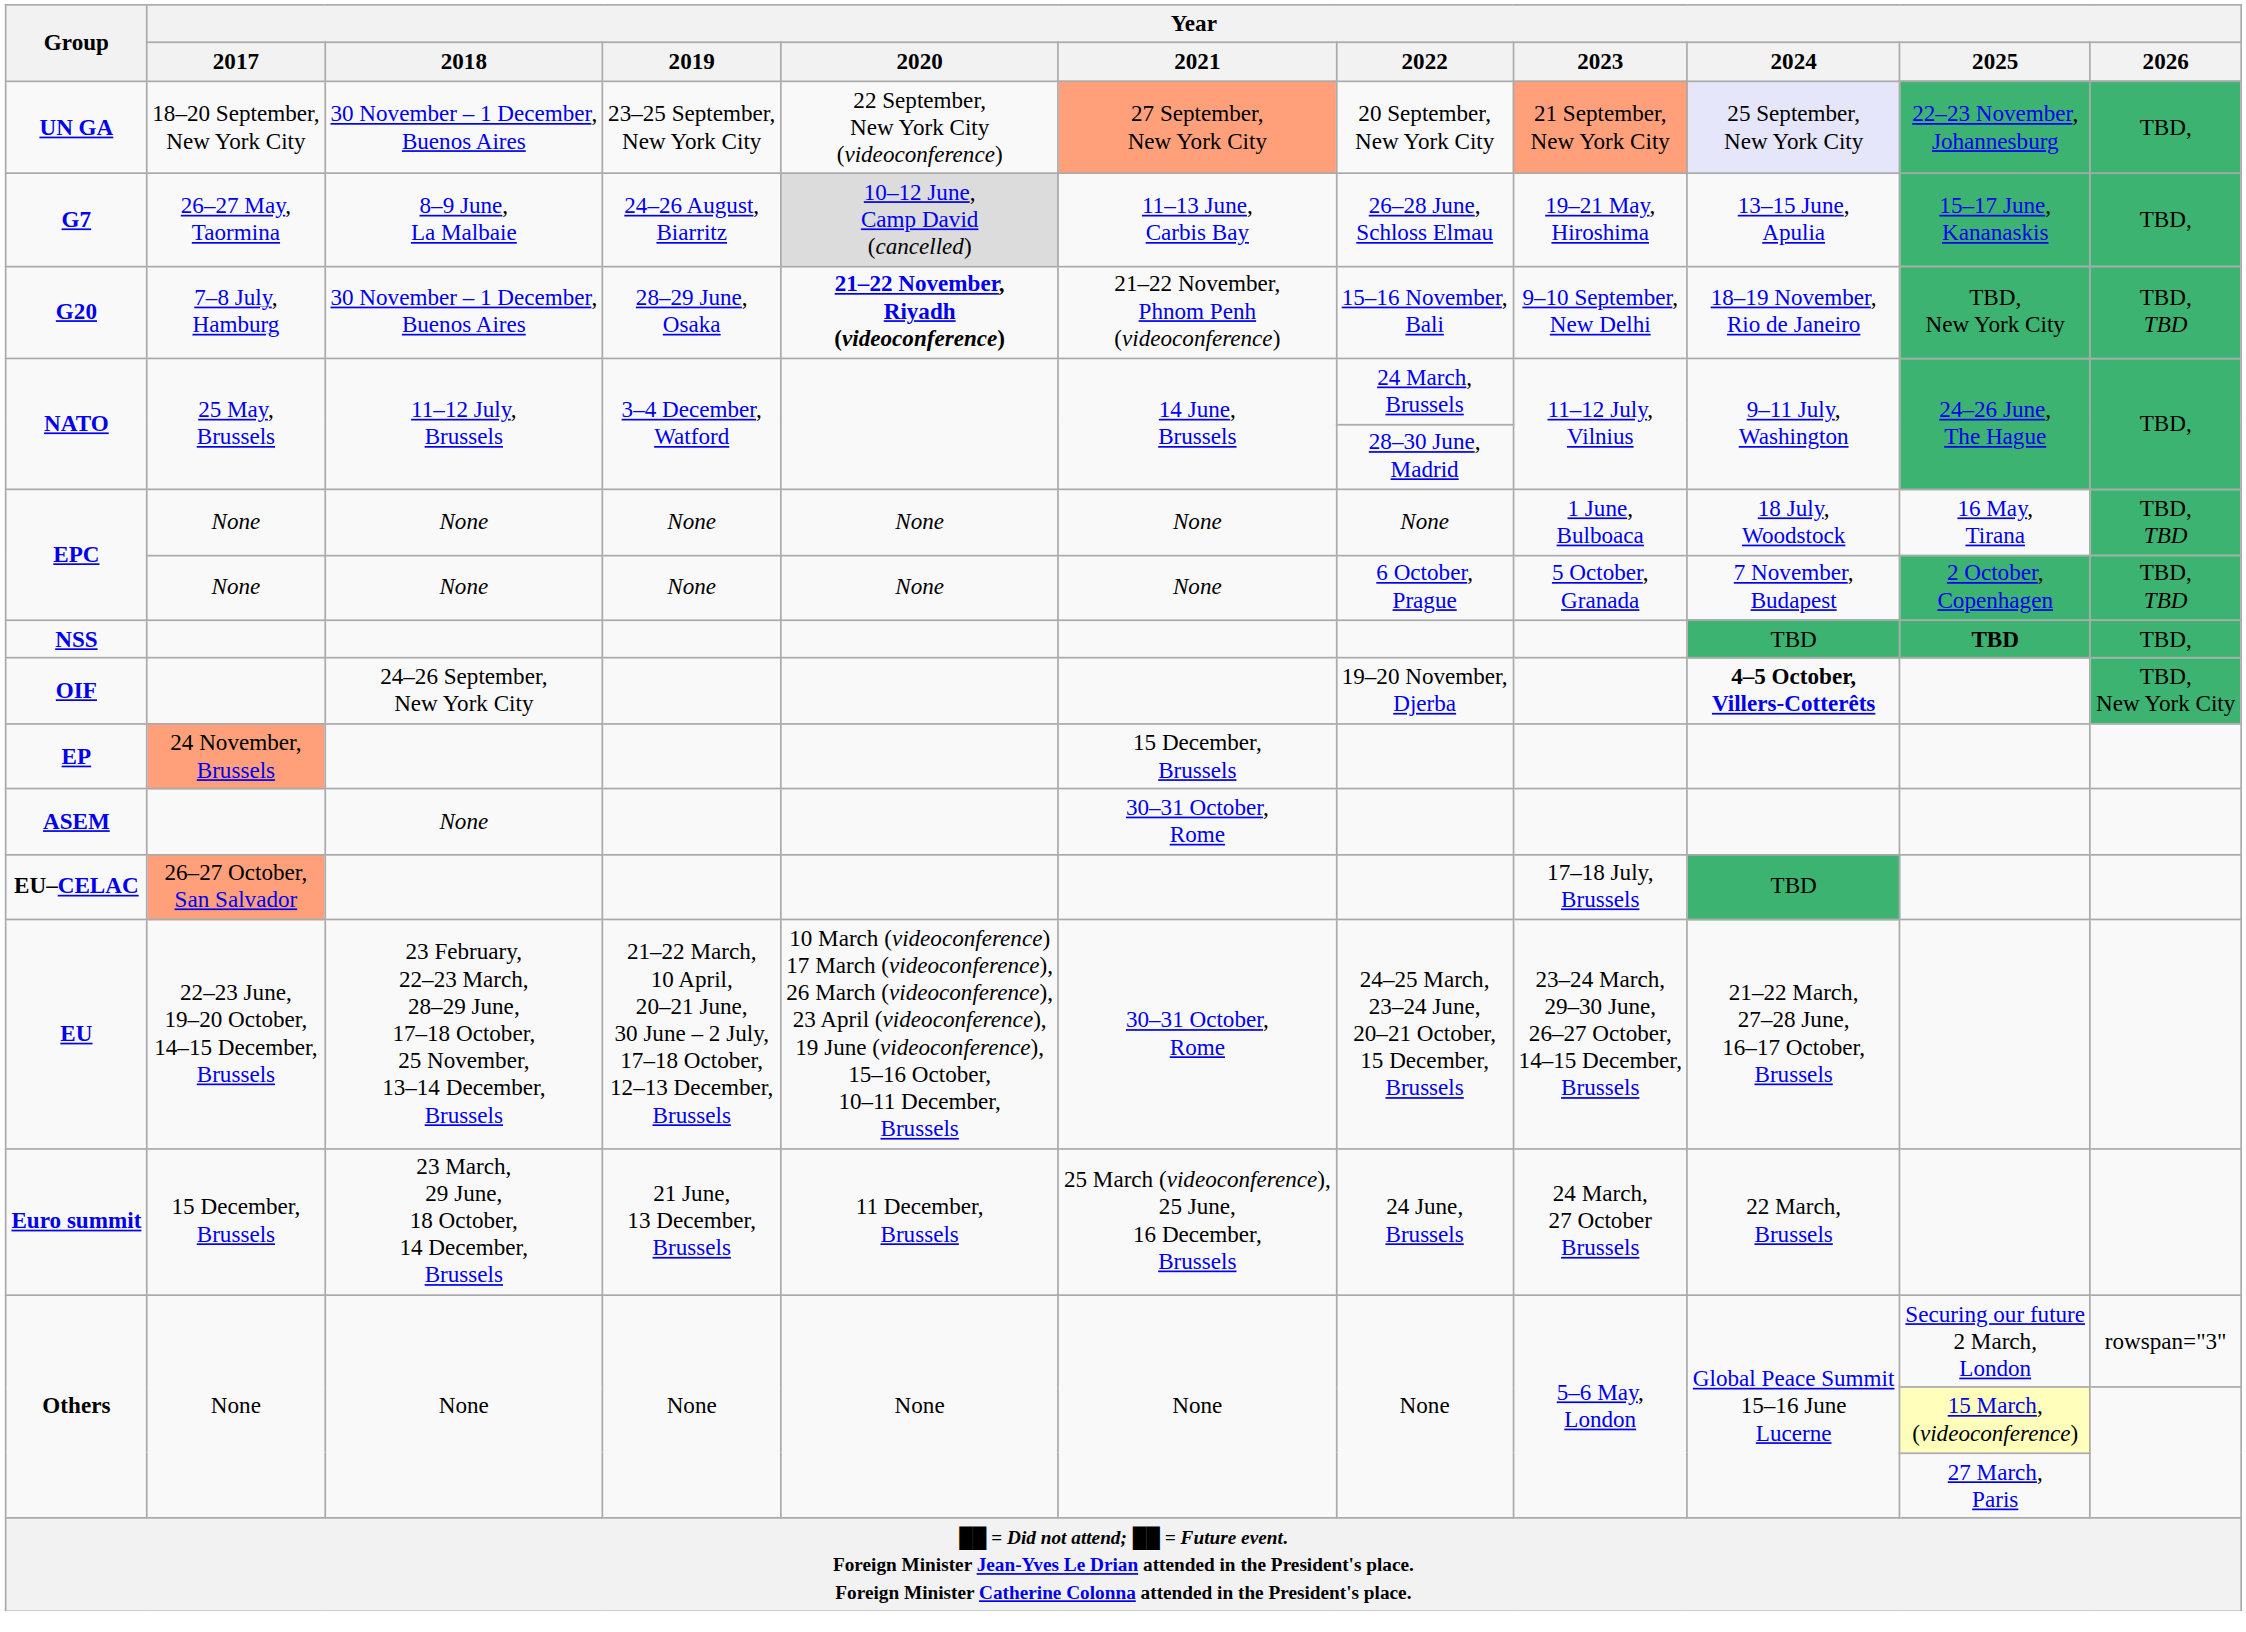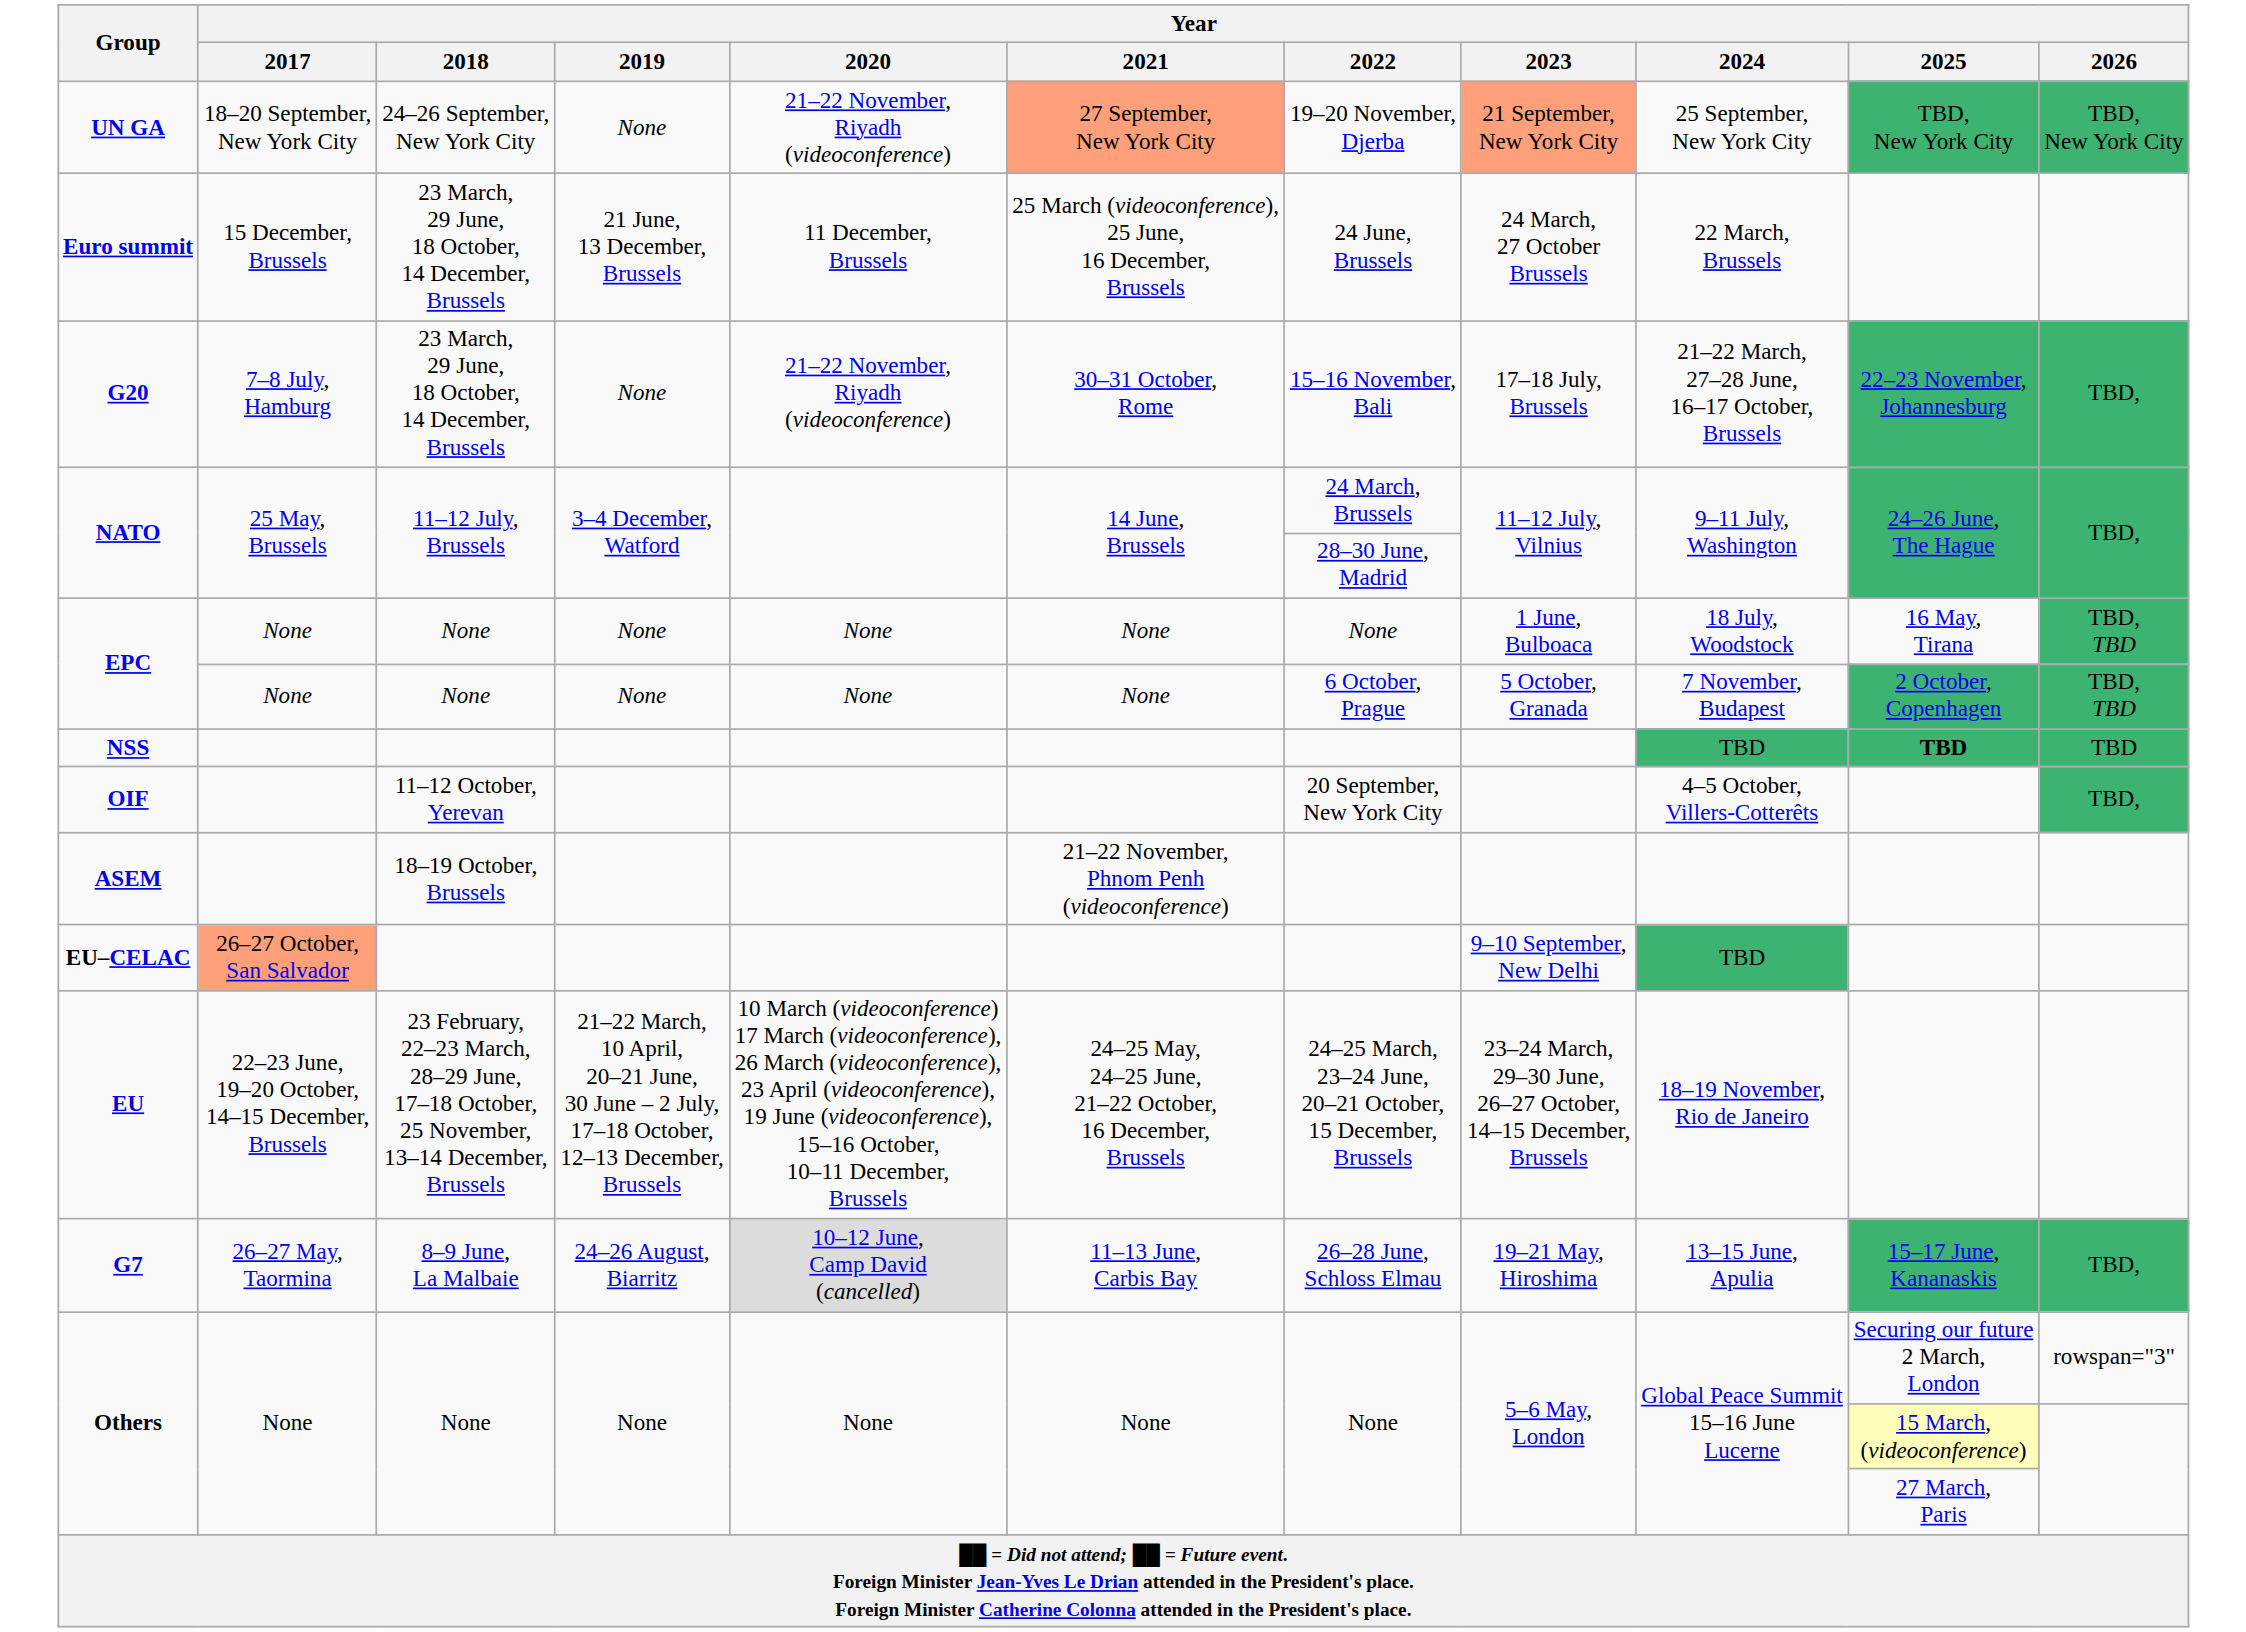(464, 126) 30 November – 1 December, Buenos Aires -> (466, 126) 24–26 September, New York City
(692, 126) 23–25 September, New York City -> (642, 126) None
(920, 126) 22 September, New York City (videoconference) -> (868, 126) 21–22 November, Riyadh (videoconference)
(1425, 126) 20 September, New York City -> (1373, 126) 19–20 November, Djerba
(1794, 126) lavender background -> (1742, 126) no background
(1995, 126) 22–23 November, Johannesburg -> (1944, 126) TBD, New York City
(2166, 126) TBD, -> (2114, 126) TBD, New York City
rows swapped: (76, 219) <-> (76, 1220)
(464, 311) 30 November – 1 December, Buenos Aires -> (466, 393) 23 March, 29 June, 18 October, 14 December, Brussels
(692, 311) 28–29 June, Osaka -> (642, 393) None
(920, 311) bold -> (868, 393) normal
(1197, 311) 21–22 November, Phnom Penh (videoconference) -> (1146, 393) 30–31 October, Rome
(1600, 311) 9–10 September, New Delhi -> (1549, 393) 17–18 July, Brussels
(1794, 311) 18–19 November, Rio de Janeiro -> (1742, 393) 21–22 March, 27–28 June, 16–17 October, Brussels
(1995, 311) TBD, New York City -> (1944, 393) 22–23 November, Johannesburg
(2166, 311) TBD, TBD -> (2114, 393) TBD,
(2166, 638) TBD, -> (2114, 747) TBD
(464, 690) 24–26 September, New York City -> (466, 799) 11–12 October, Yerevan
(1425, 690) 19–20 November, Djerba -> (1373, 799) 20 September, New York City
(1794, 690) bold -> (1742, 799) normal
(2166, 690) TBD, New York City -> (2114, 799) TBD,
- row: (76, 755)
(464, 820) None -> (466, 877) 18–19 October, Brussels
(1197, 820) 30–31 October, Rome -> (1146, 877) 21–22 November, Phnom Penh (videoconference)
(1600, 886) 17–18 July, Brussels -> (1549, 956) 9–10 September, New Delhi
(1197, 1033) 30–31 October, Rome -> (1146, 1103) 24–25 May, 24–25 June, 21–22 October, 16 December, Brussels
(1794, 1033) 21–22 March, 27–28 June, 16–17 October, Brussels -> (1742, 1103) 18–19 November, Rio de Janeiro
